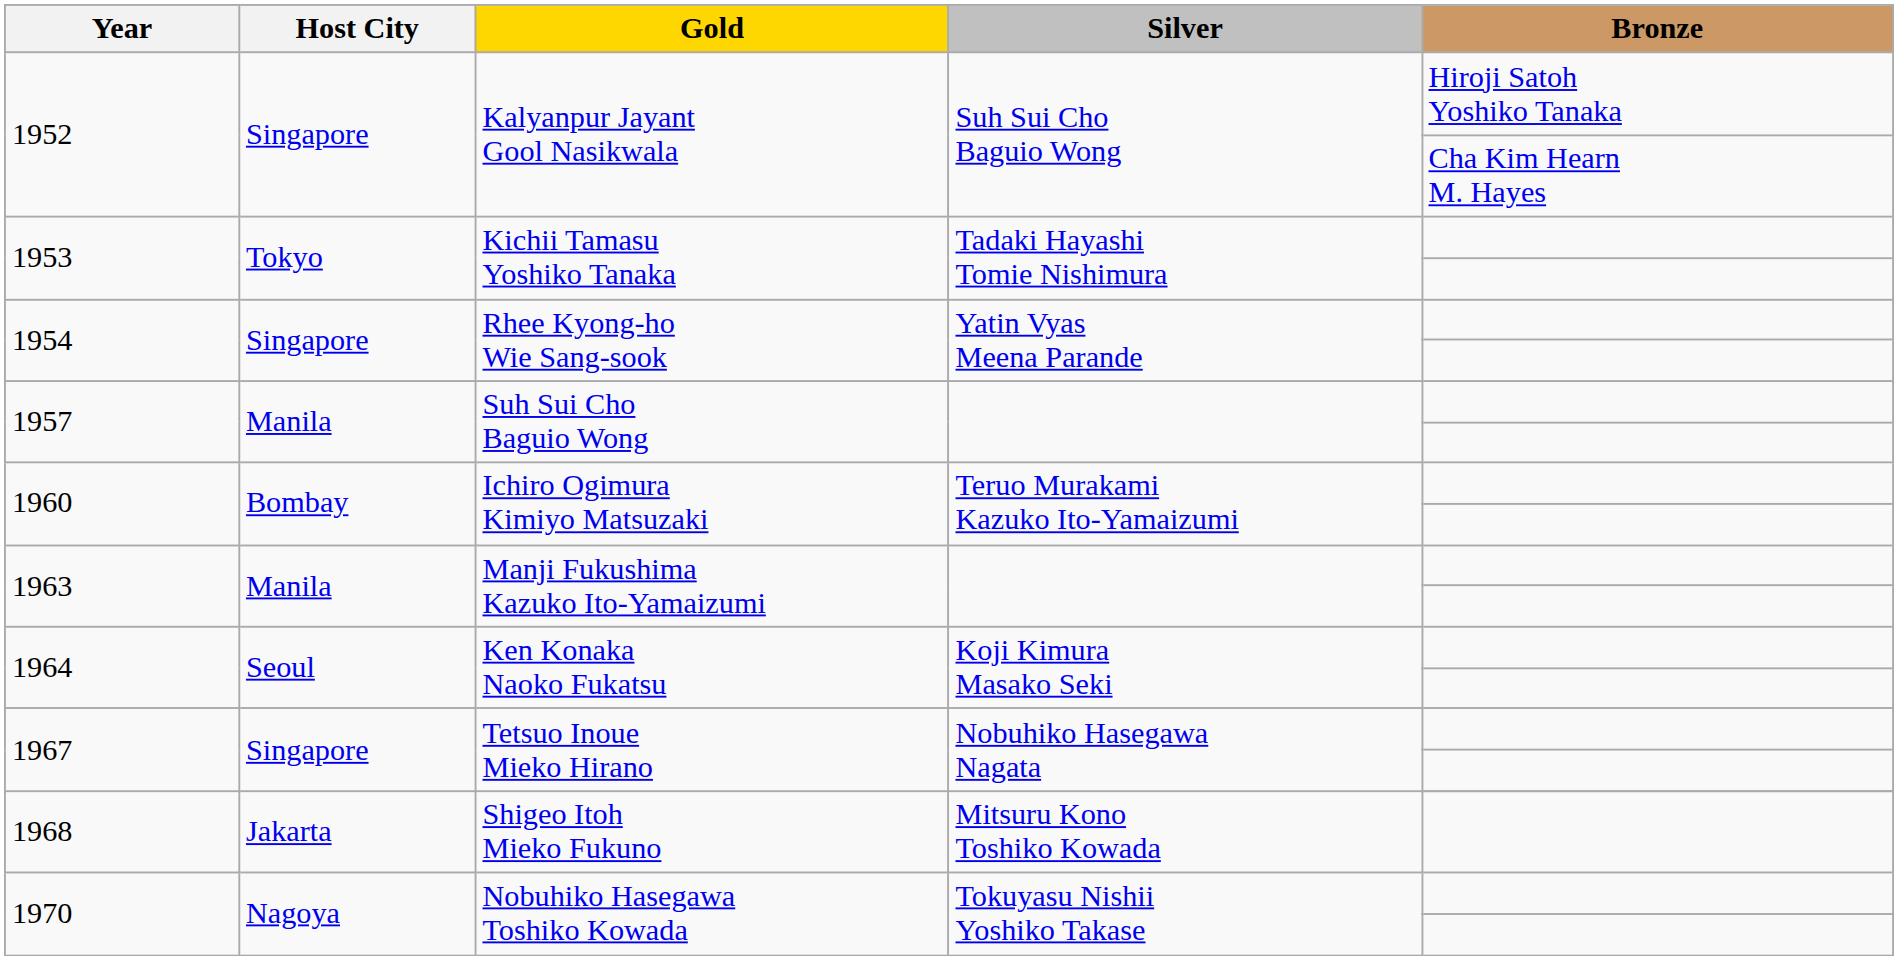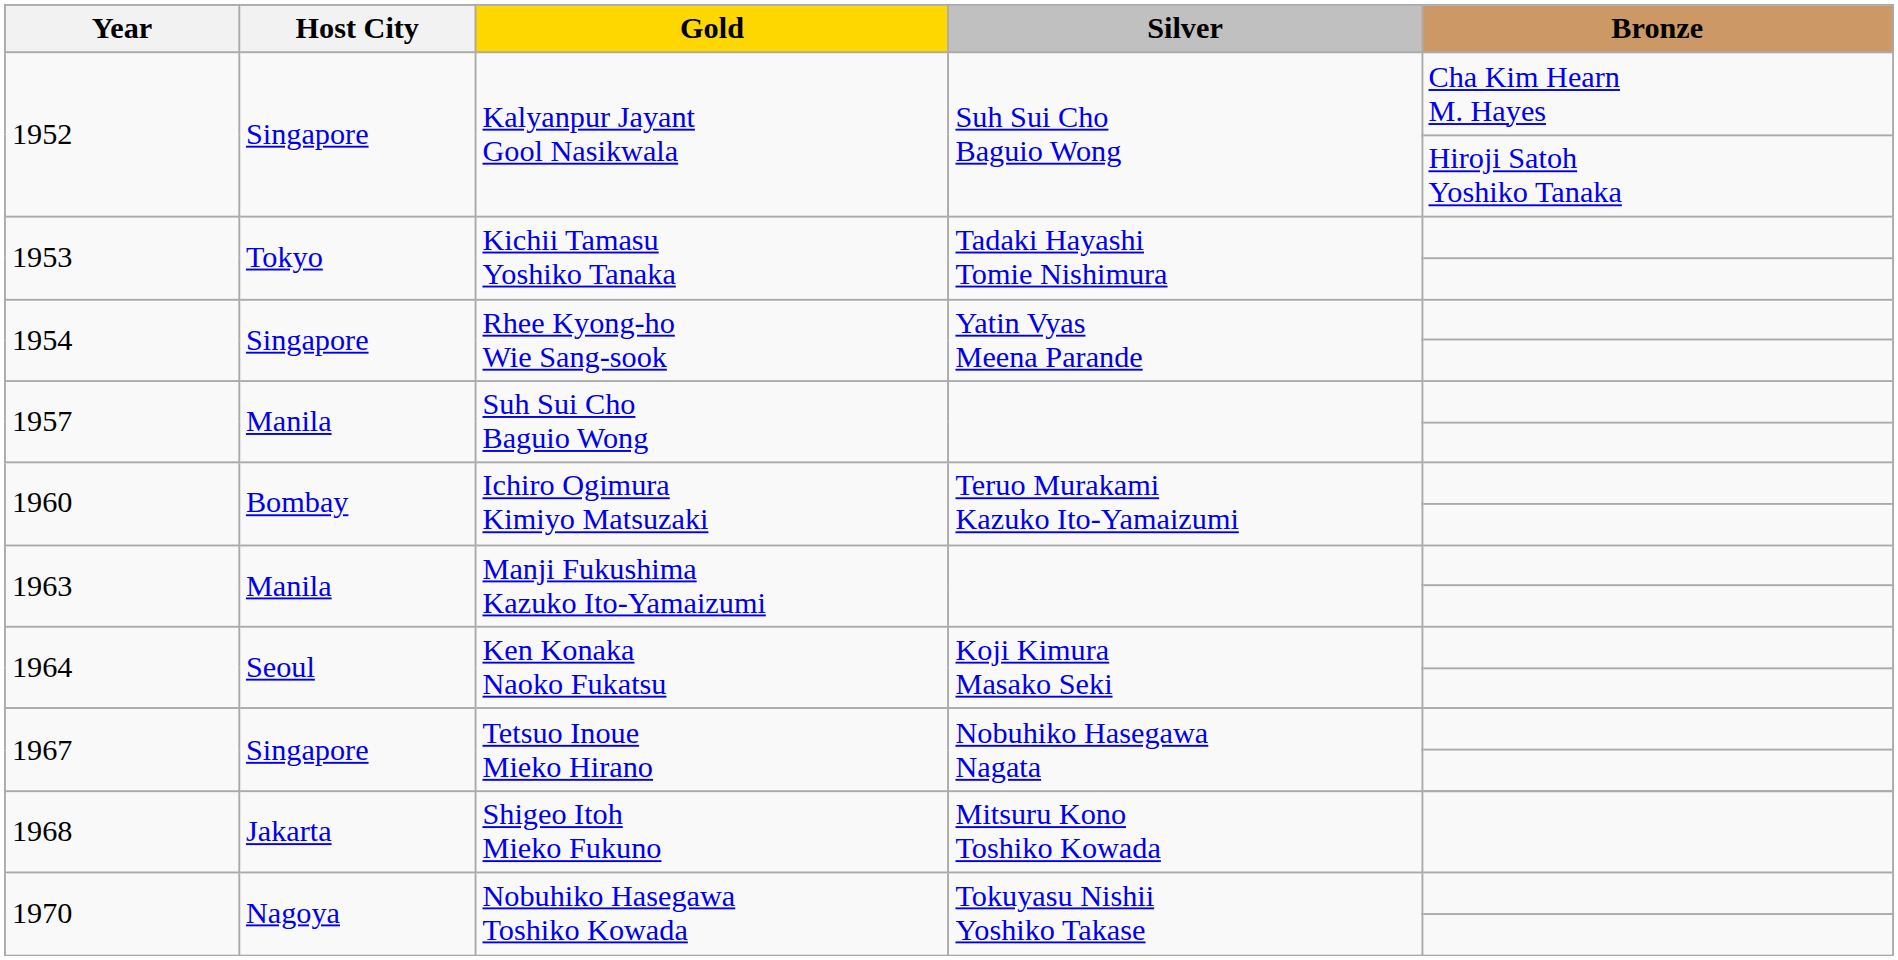(1525, 93) Hiroji Satoh Yoshiko Tanaka -> (1524, 93) Cha Kim Hearn M. Hayes
(1524, 175) Cha Kim Hearn M. Hayes -> (1525, 175) Hiroji Satoh Yoshiko Tanaka
